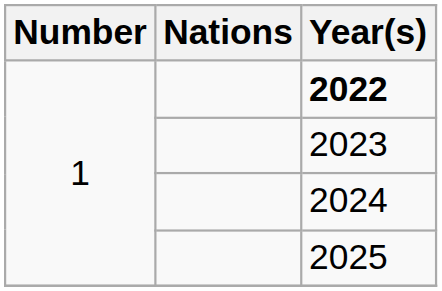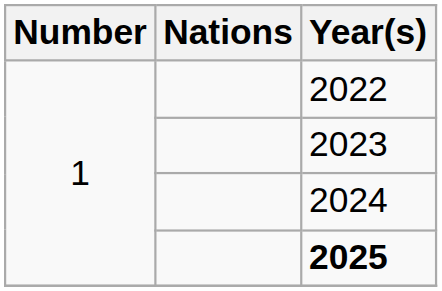(348, 88) bold -> (348, 88) normal
(348, 256) normal -> (348, 256) bold
